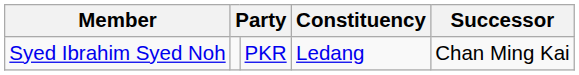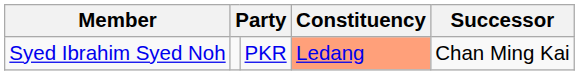(330, 53) no background -> (330, 53) lightsalmon background
